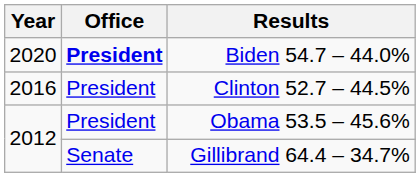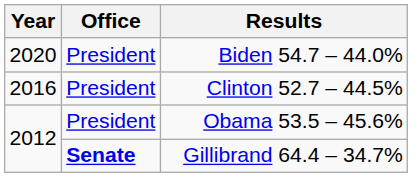(114, 54) bold -> (111, 54) normal
(100, 155) normal -> (101, 155) bold
